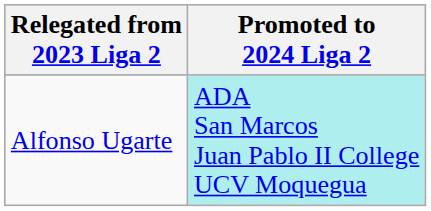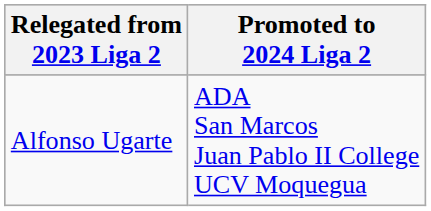(307, 139) paleturquoise background -> (307, 139) no background
